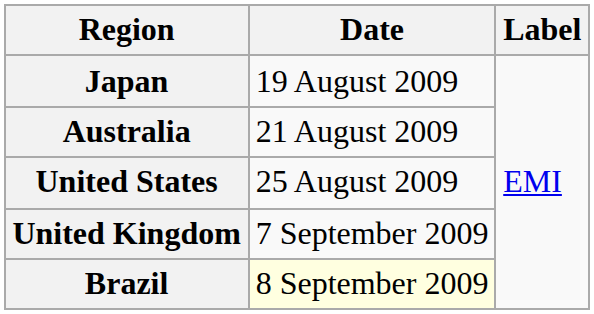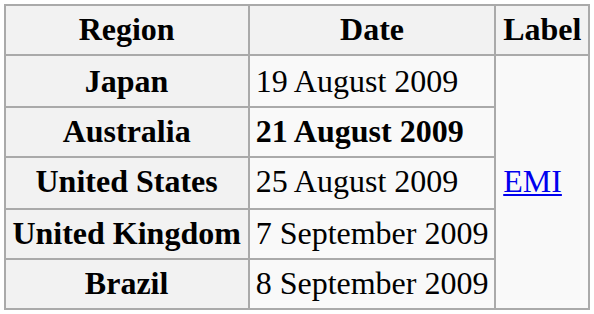(357, 131) normal -> (360, 131) bold
(372, 283) lightyellow background -> (372, 283) no background
